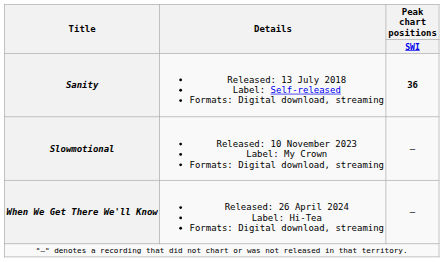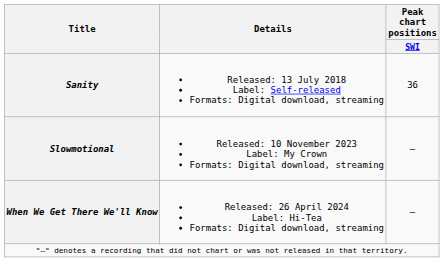(413, 85) bold -> (413, 85) normal
